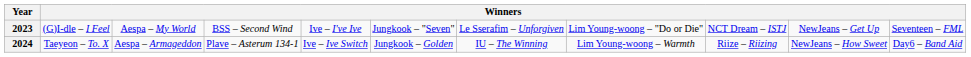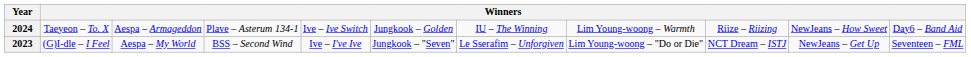rows swapped: (22, 28) <-> (22, 44)
